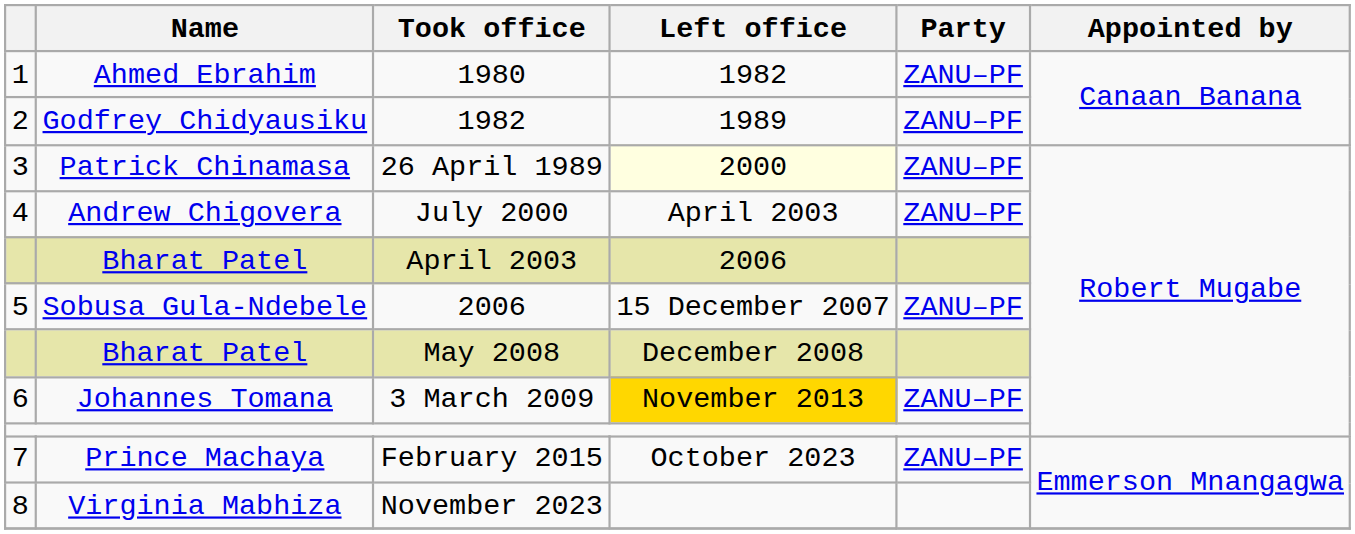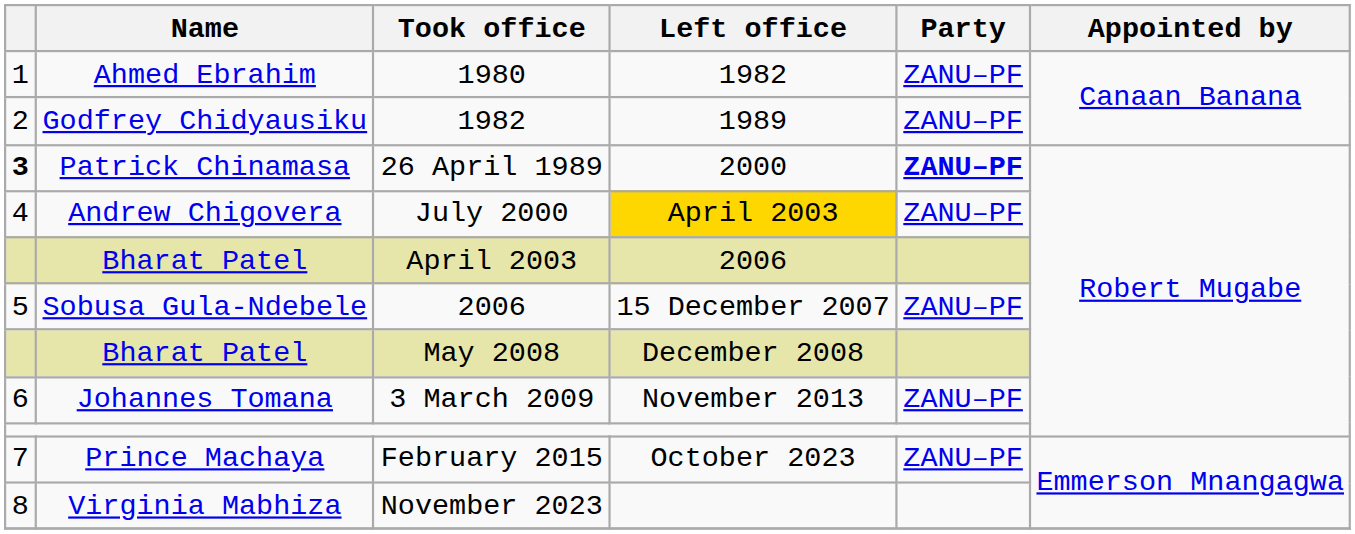(20, 167) normal -> (20, 167) bold
(753, 167) lightyellow background -> (753, 167) no background
(963, 167) normal -> (963, 167) bold
(753, 214) no background -> (753, 214) gold background
(753, 400) gold background -> (753, 400) no background
